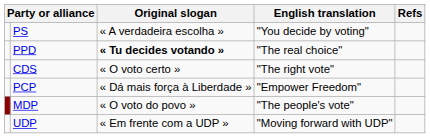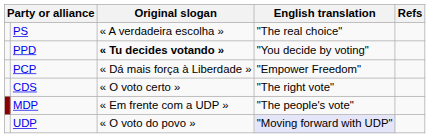(313, 31) "You decide by voting" -> (299, 31) "The real choice"
(299, 49) "The real choice" -> (313, 49) "You decide by voting"
rows swapped: (25, 86) <-> (25, 68)
(148, 105) « O voto do povo » -> (164, 105) « Em frente com a UDP »
(164, 123) « Em frente com a UDP » -> (148, 123) « O voto do povo »
(325, 123) no background -> (325, 123) lavender background
